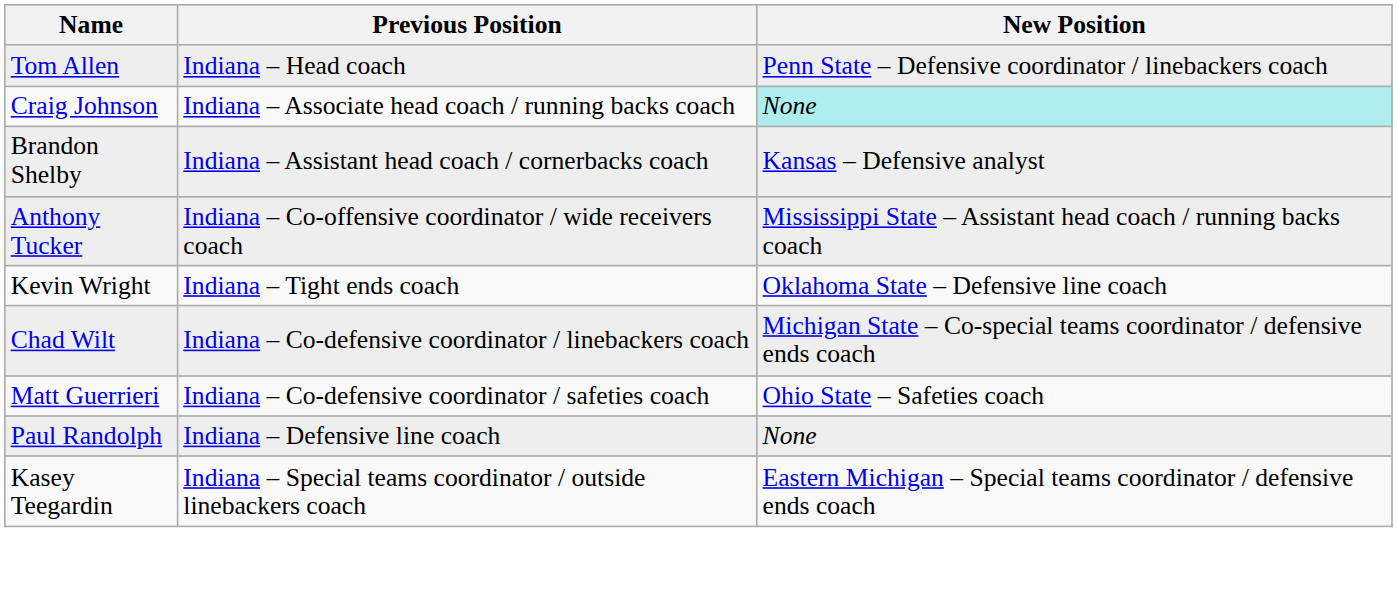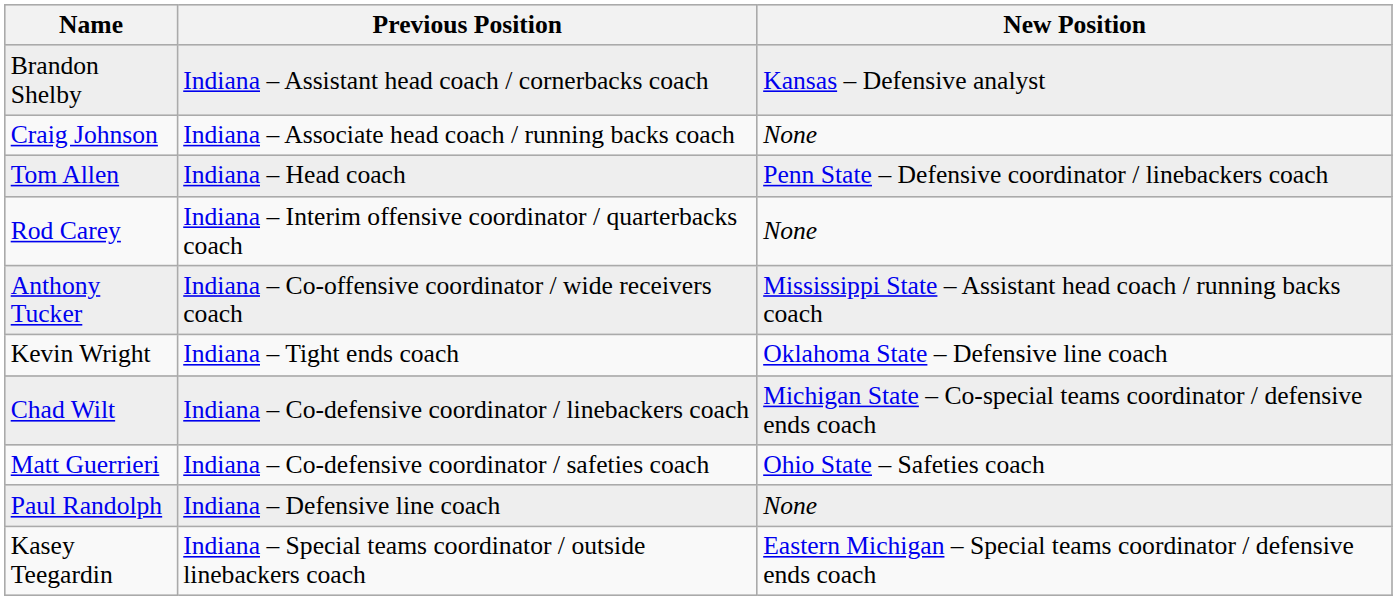rows swapped: (65, 65) <-> (55, 160)
(790, 106) paleturquoise background -> (790, 134) no background
+ row: (66, 230)
